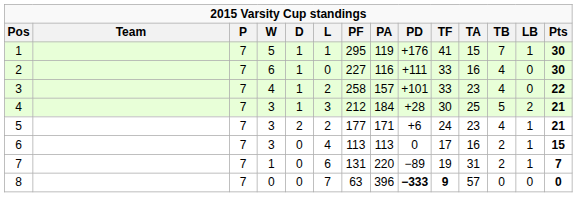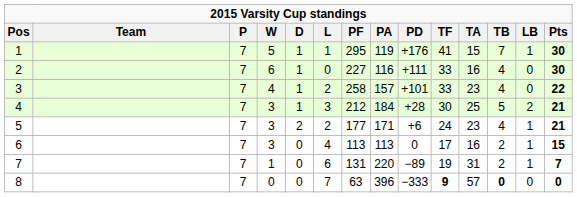(415, 182) bold -> (415, 182) normal
(502, 182) normal -> (502, 182) bold
